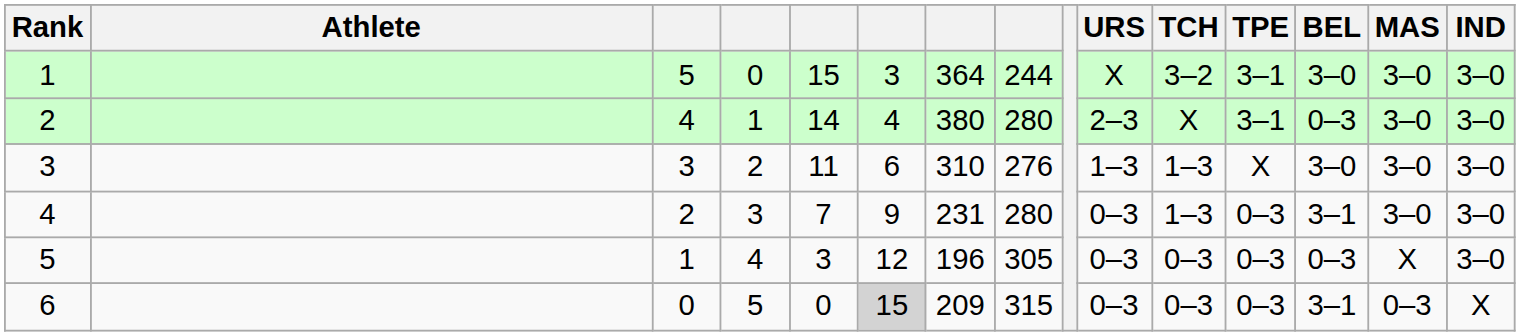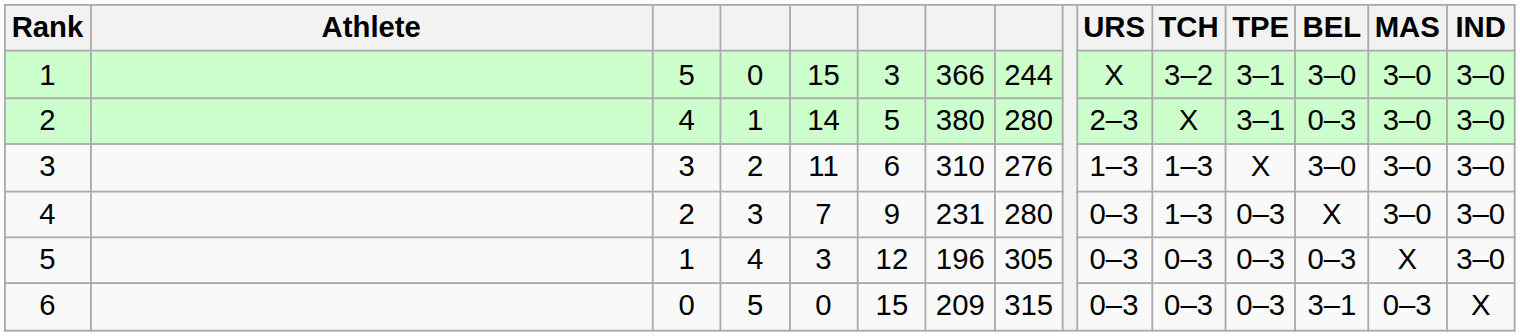(960, 74) 364 -> (960, 74) 366
(892, 120) 4 -> (892, 120) 5
(1332, 213) 3–1 -> (1332, 213) X
(892, 306) lightgrey background -> (892, 306) no background
